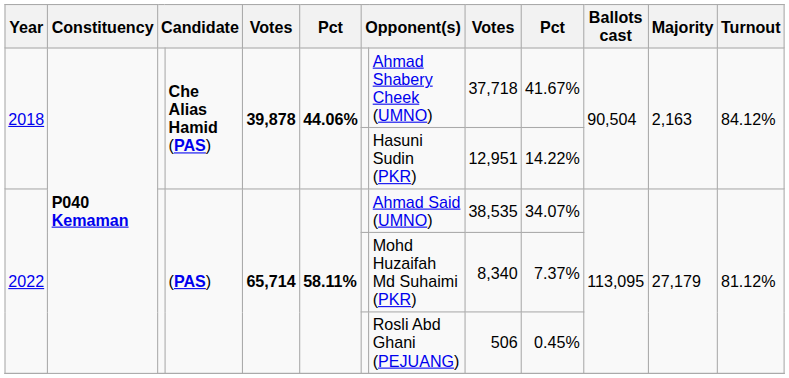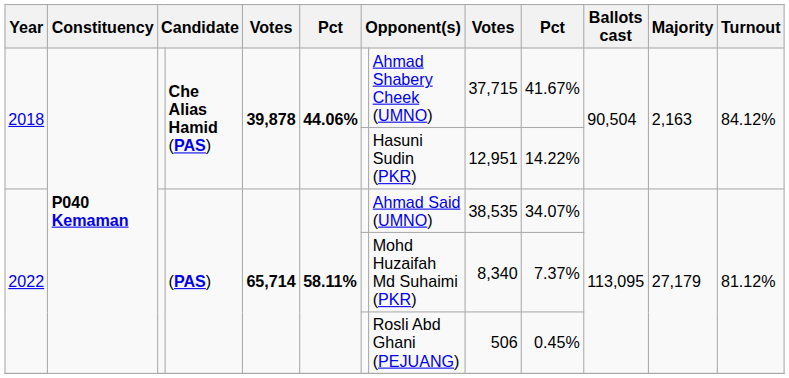(493, 88) 37,718 -> (493, 88) 37,715
